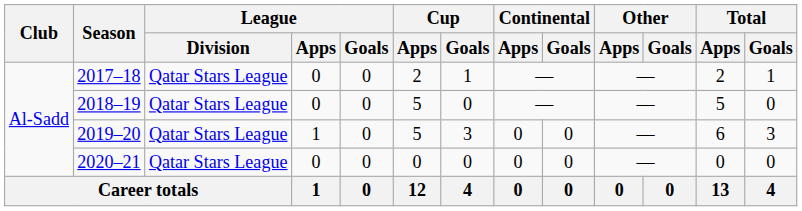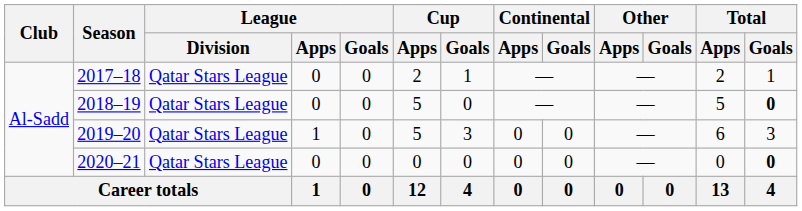(771, 104) normal -> (771, 104) bold
(771, 162) normal -> (771, 162) bold
